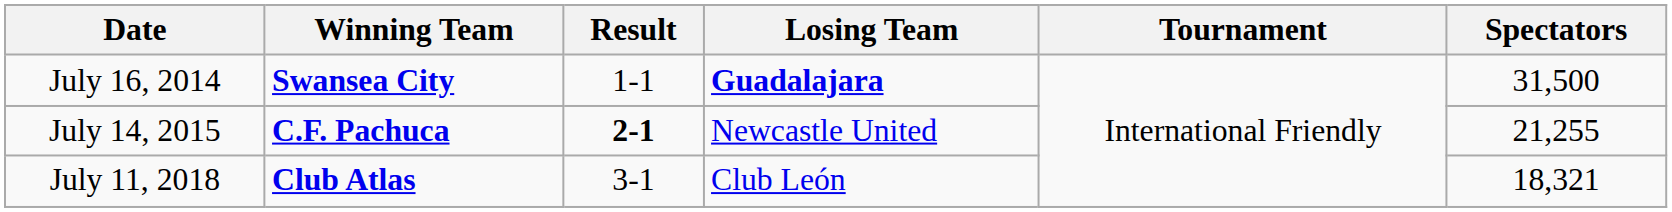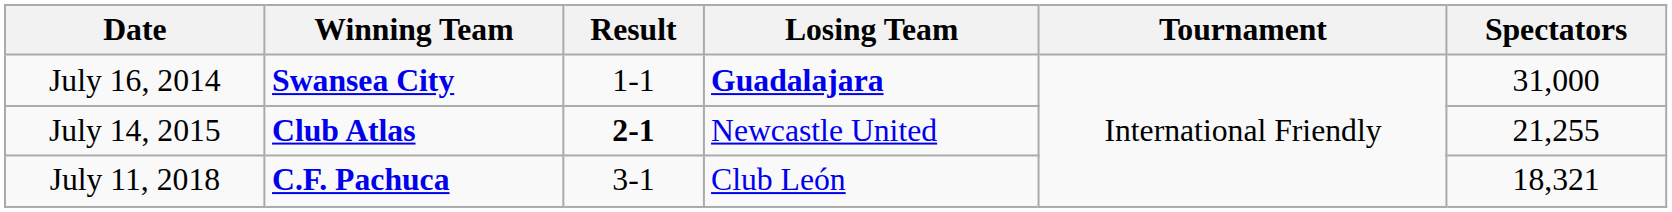(1556, 79) 31,500 -> (1556, 79) 31,000
(361, 130) C.F. Pachuca -> (344, 130) Club Atlas
(344, 180) Club Atlas -> (361, 180) C.F. Pachuca
